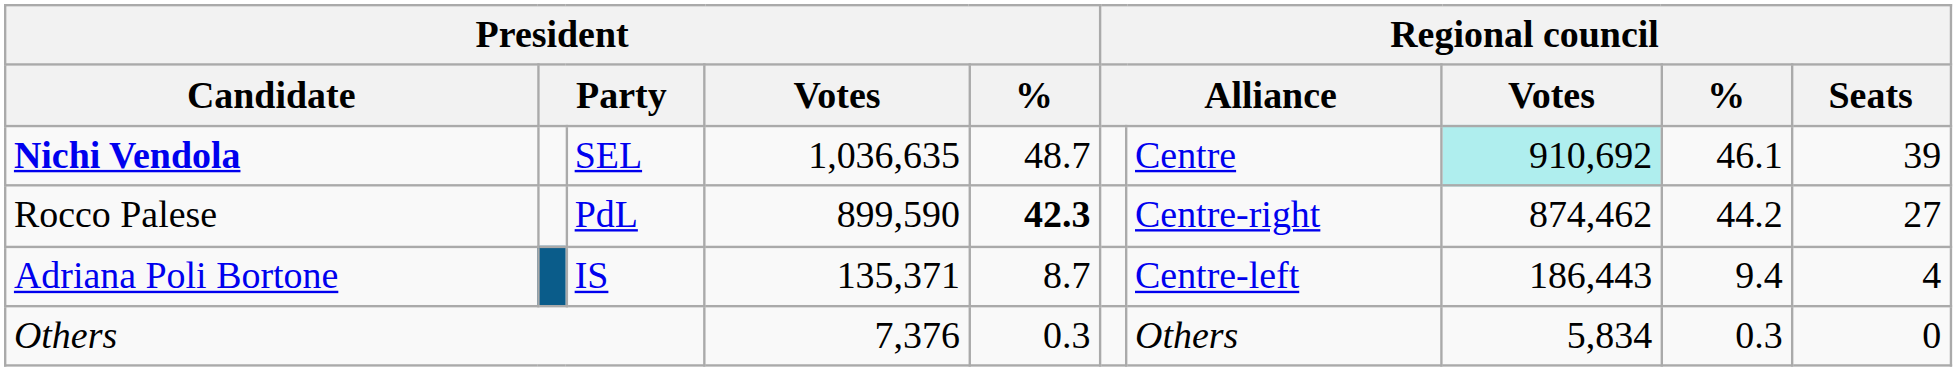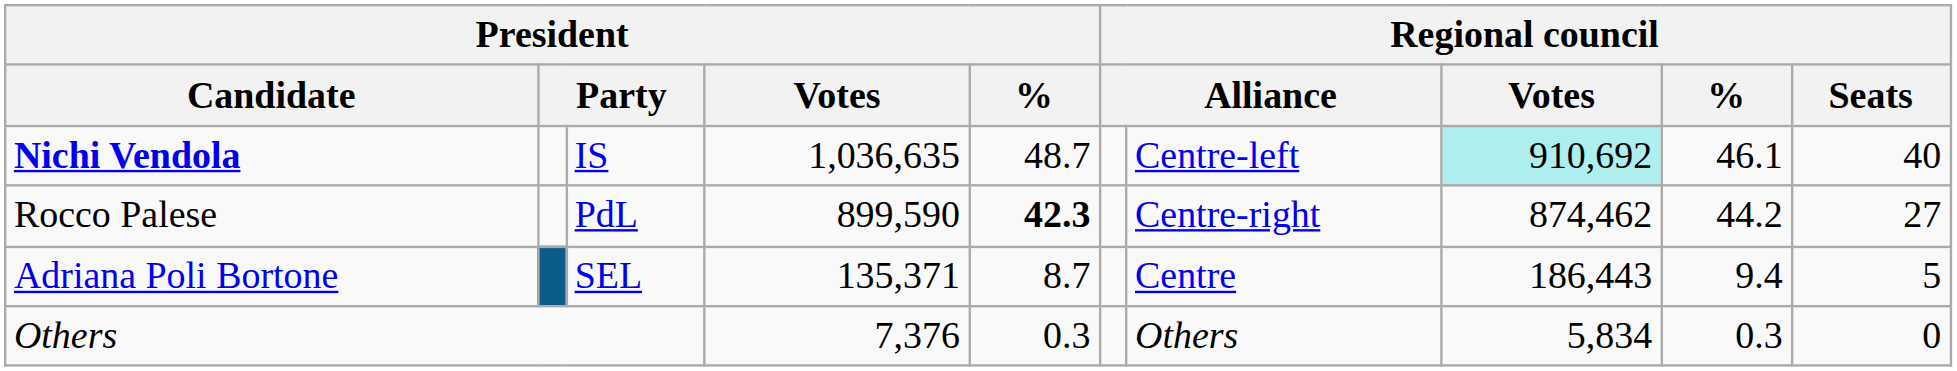(608, 154) SEL -> (592, 154) IS
(1186, 154) Centre -> (1217, 154) Centre-left
(1922, 154) 39 -> (1922, 154) 40
(592, 275) IS -> (608, 275) SEL
(1217, 275) Centre-left -> (1186, 275) Centre
(1932, 275) 4 -> (1932, 275) 5
